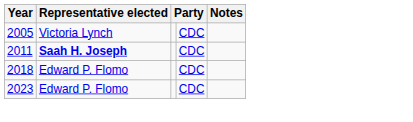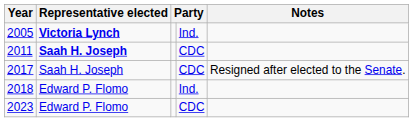(76, 32) normal -> (79, 32) bold
(192, 32) CDC -> (189, 32) Ind.
+ row: (20, 70)
(192, 70) CDC -> (189, 88) Ind.
